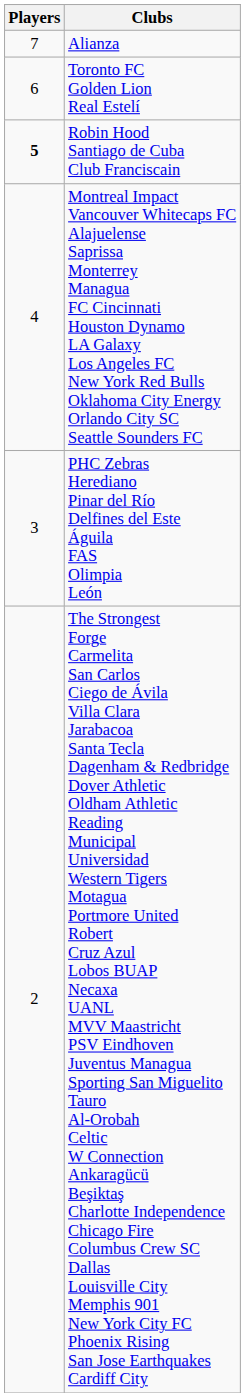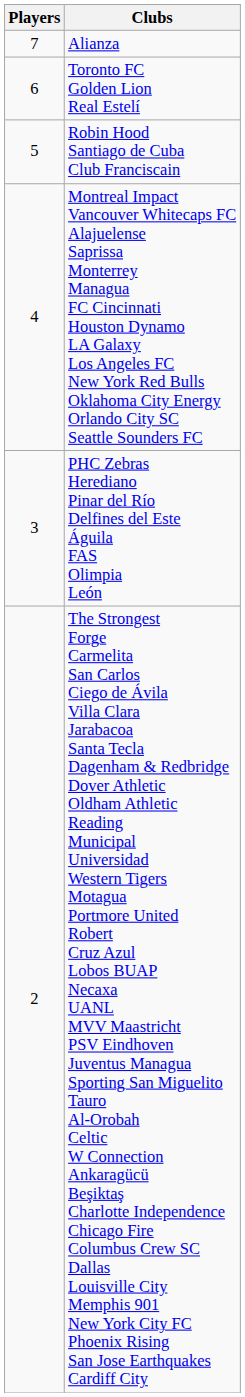(34, 151) bold -> (34, 151) normal
